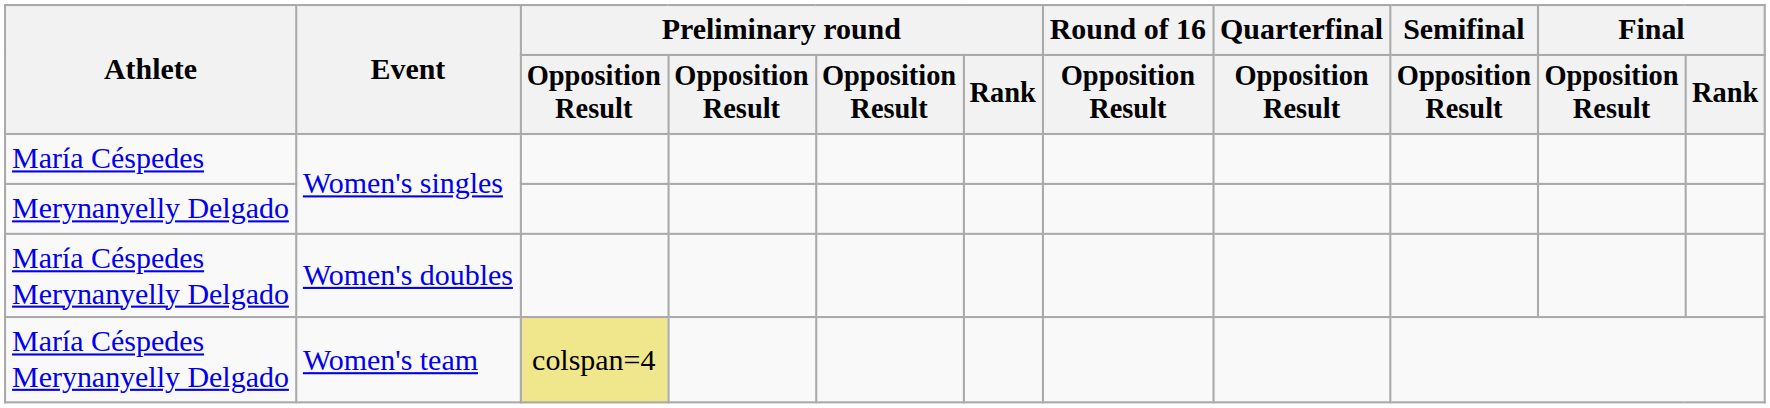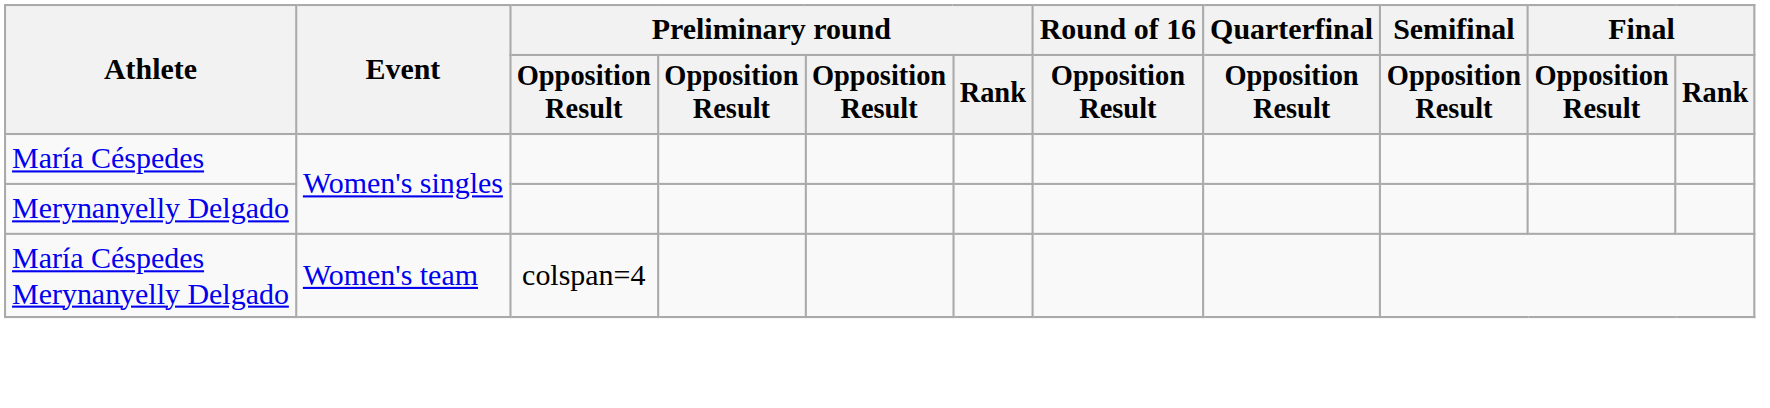- row: (150, 275)
(594, 360) khaki background -> (584, 275) no background
